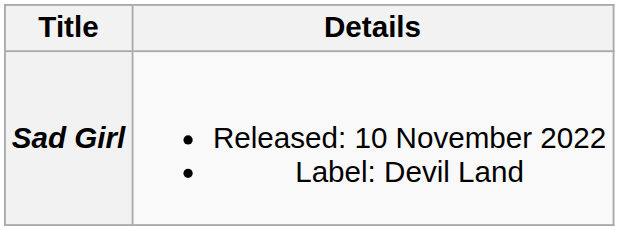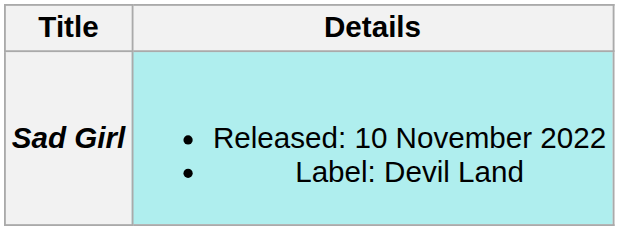(373, 155) no background -> (373, 155) paleturquoise background
